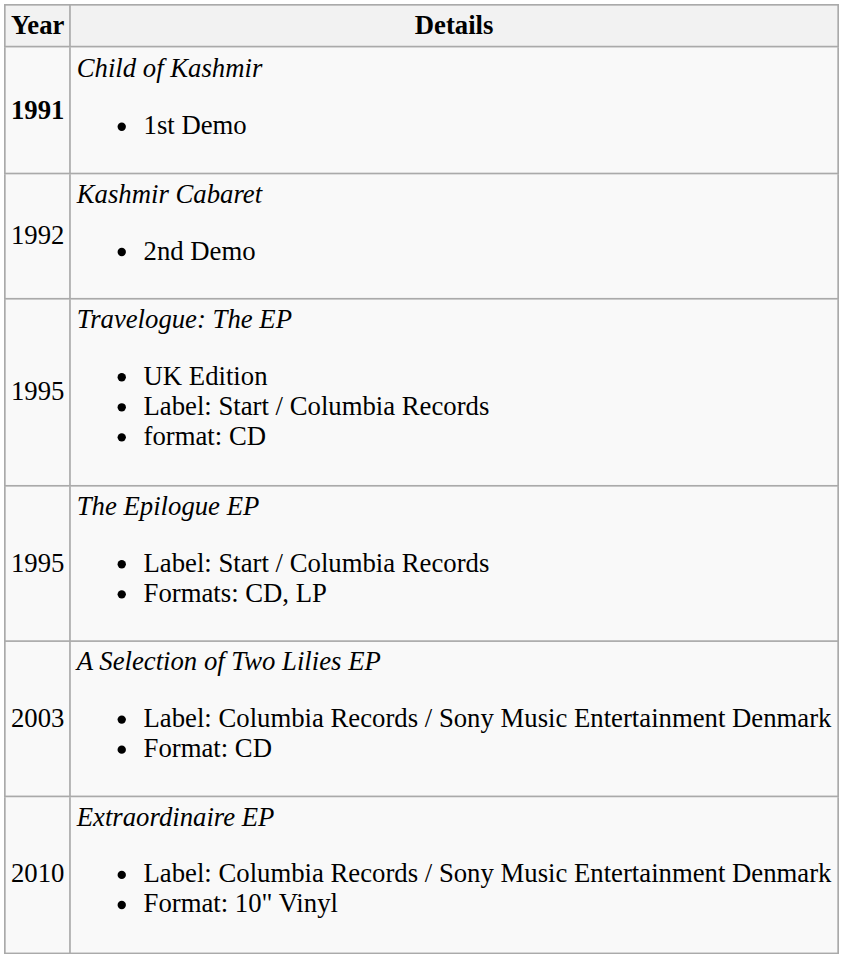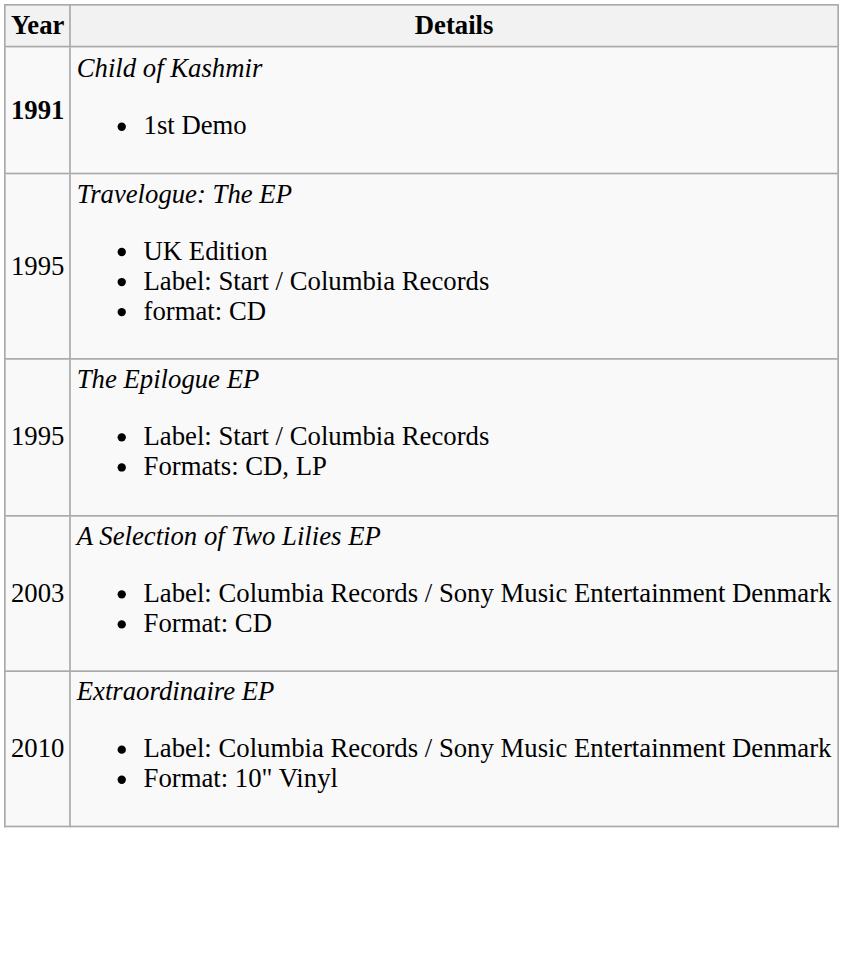- row: (454, 223)
